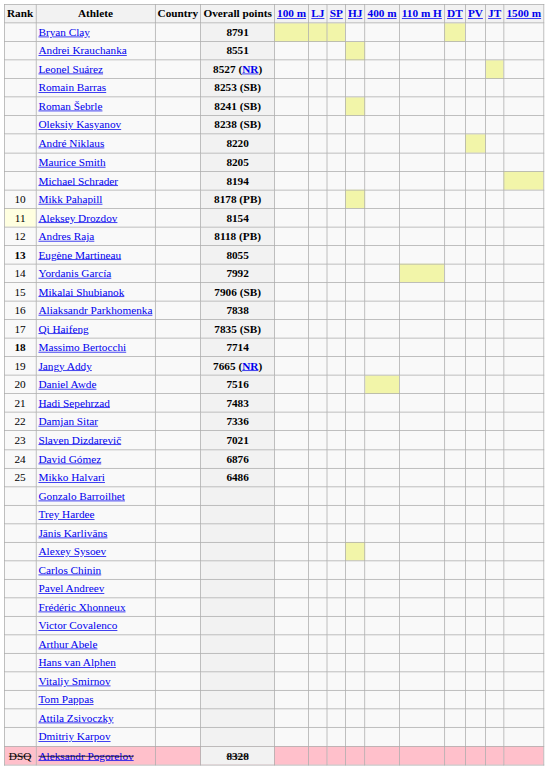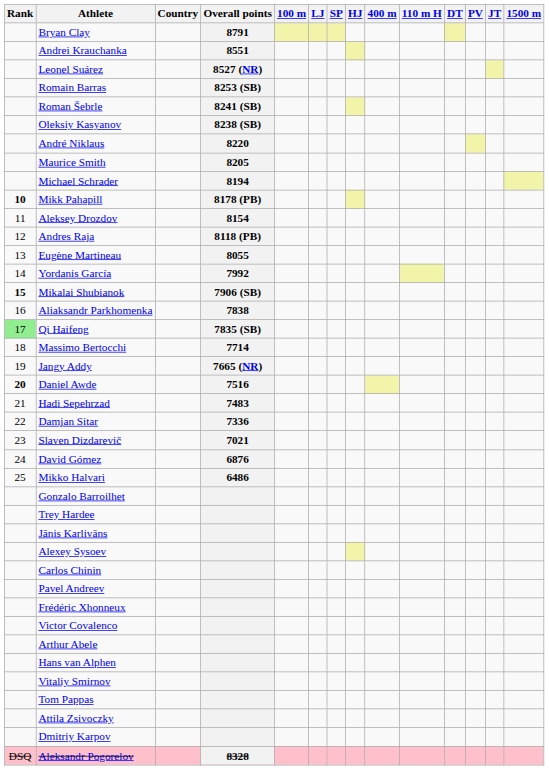(20, 199) normal -> (20, 199) bold
(20, 217) lightyellow background -> (20, 217) no background
(20, 255) bold -> (20, 255) normal
(20, 292) normal -> (20, 292) bold
(20, 329) no background -> (20, 329) lightgreen background
(20, 347) bold -> (20, 347) normal
(20, 384) normal -> (20, 384) bold
